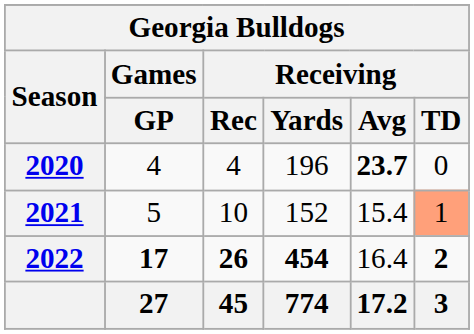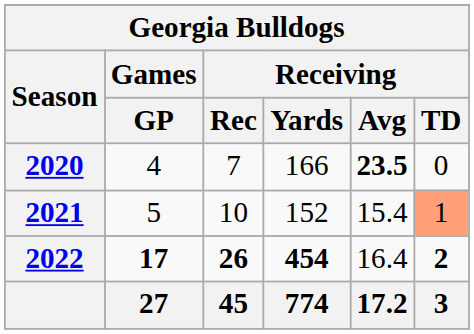(233, 166) 4 -> (233, 166) 7
(307, 166) 196 -> (307, 166) 166
(382, 166) 23.7 -> (382, 166) 23.5
